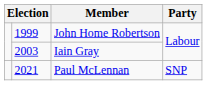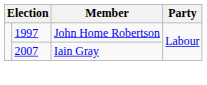(26, 32) 1999 -> (26, 32) 1997
(26, 51) 2003 -> (26, 51) 2007
- row: (92, 70)
